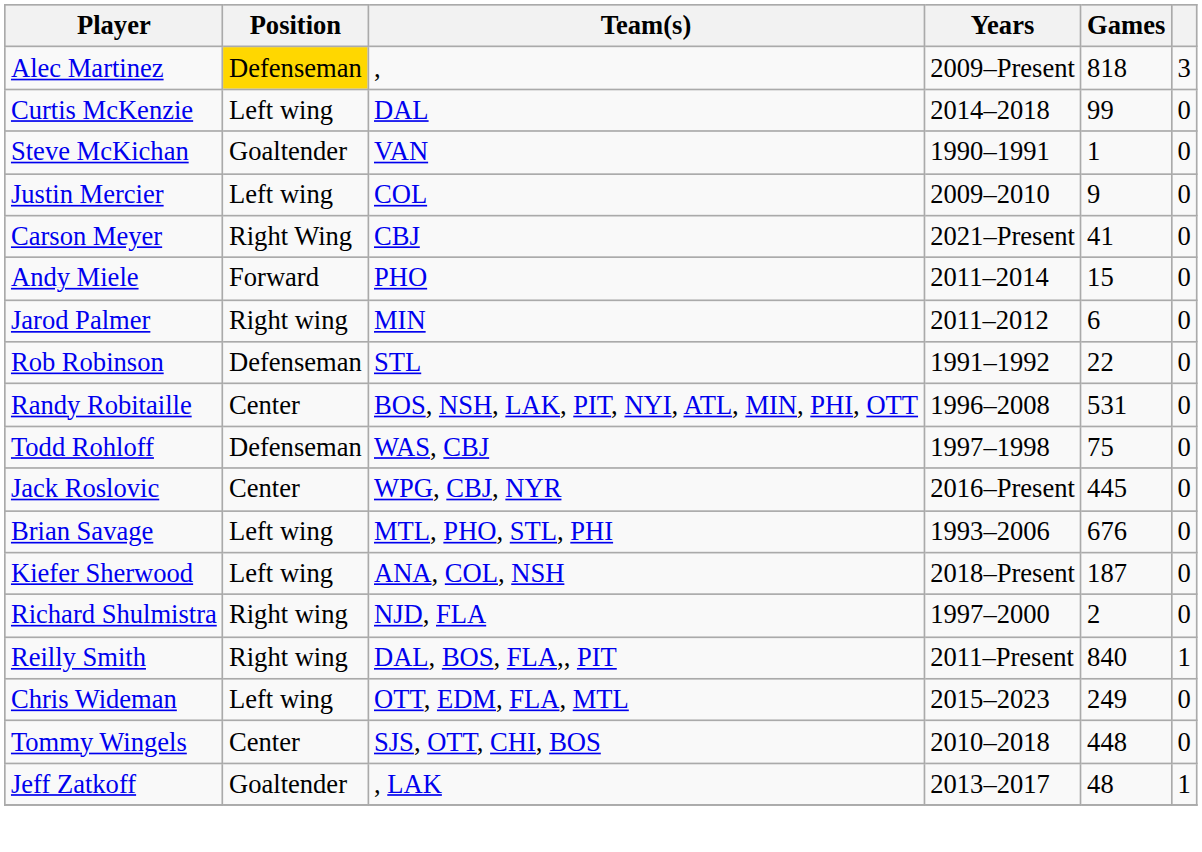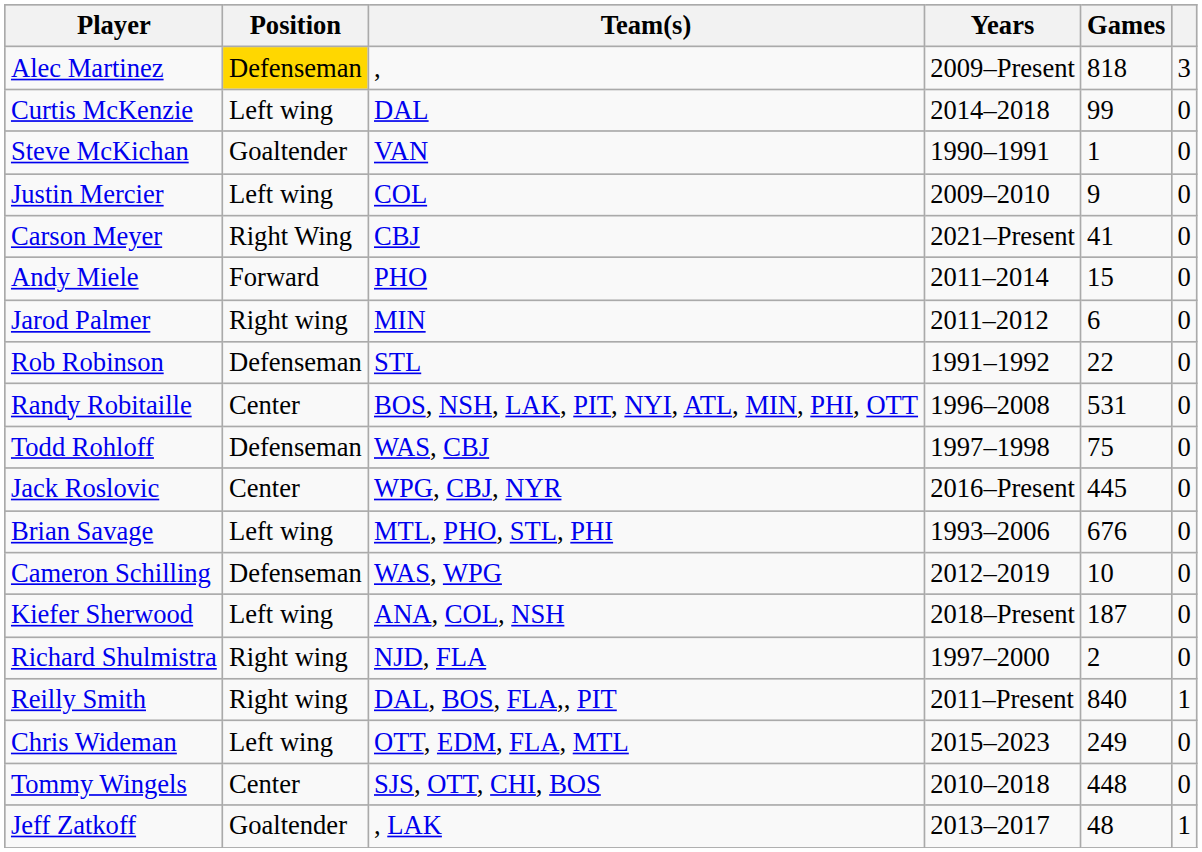+ row: (111, 573)
